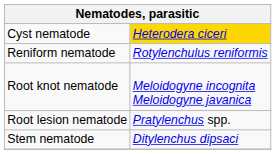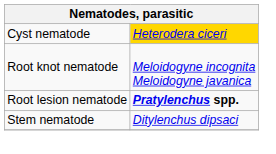- row: (61, 53)
(182, 120) normal -> (186, 100) bold
